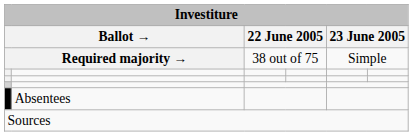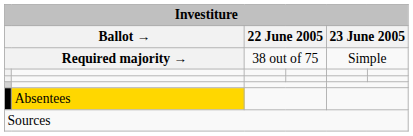(43, 98) no background -> (43, 98) gold background
